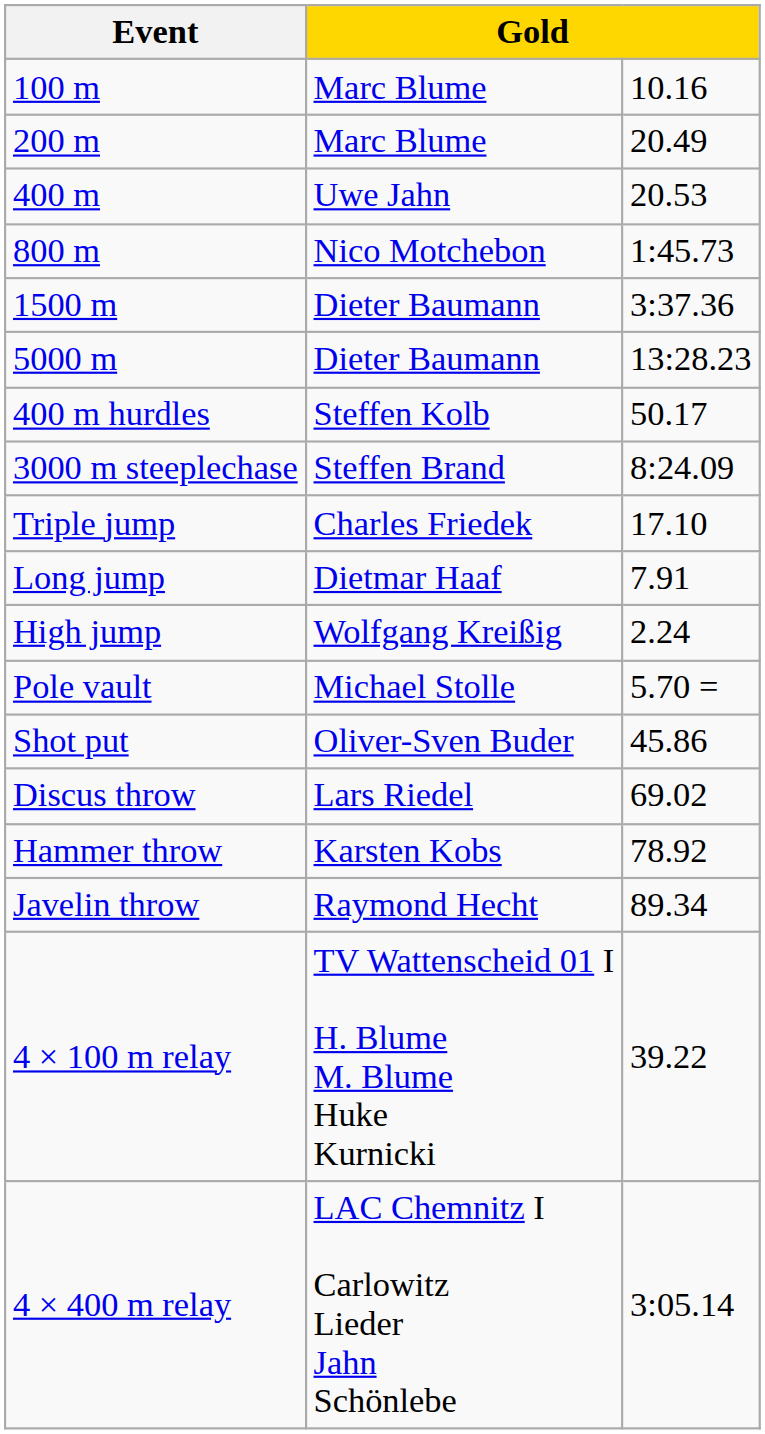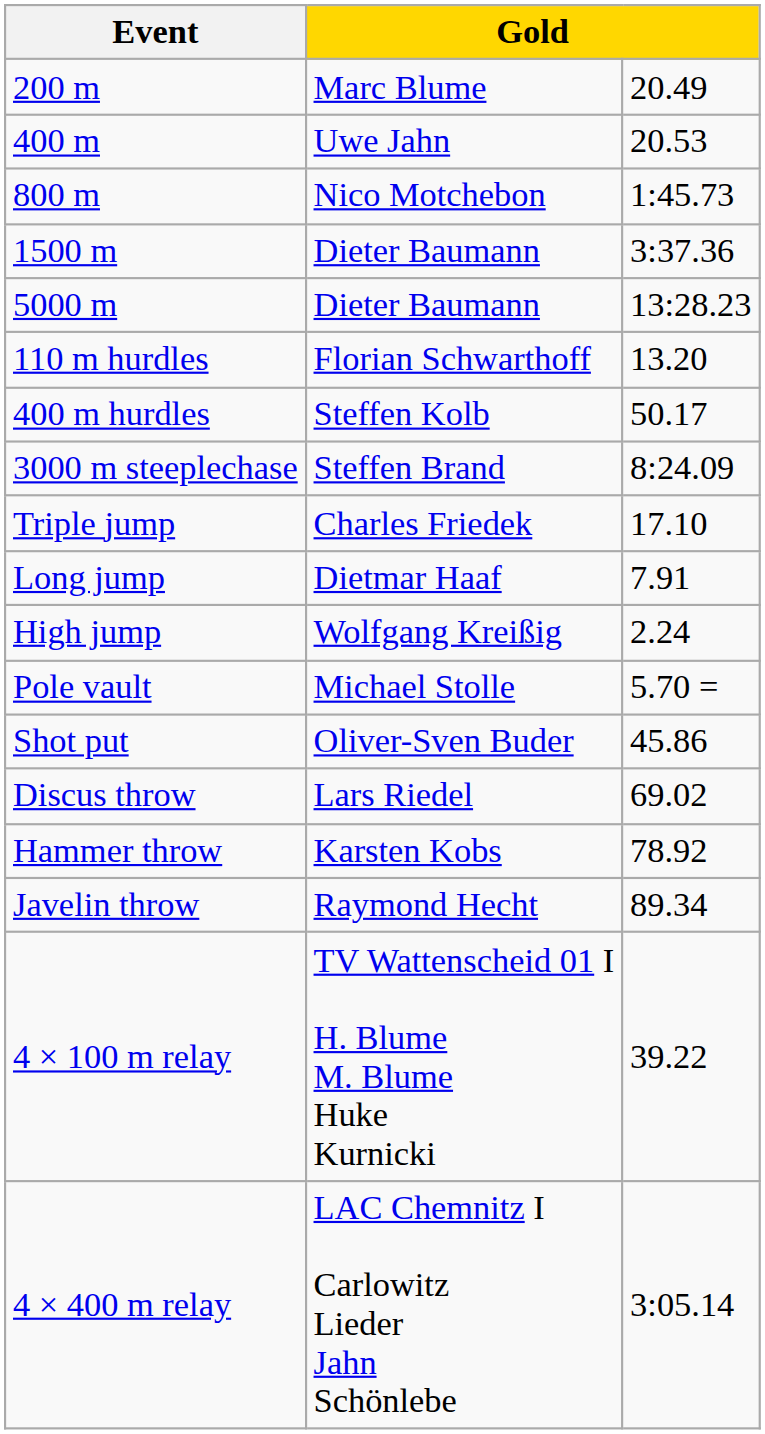- row: (56, 86)
+ row: (111, 359)
